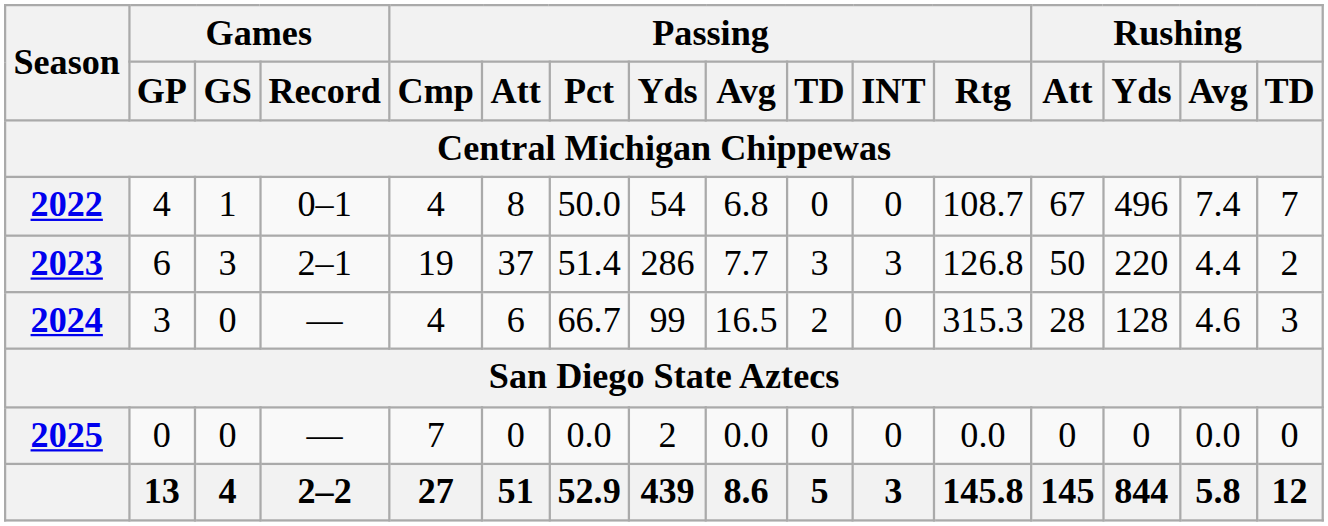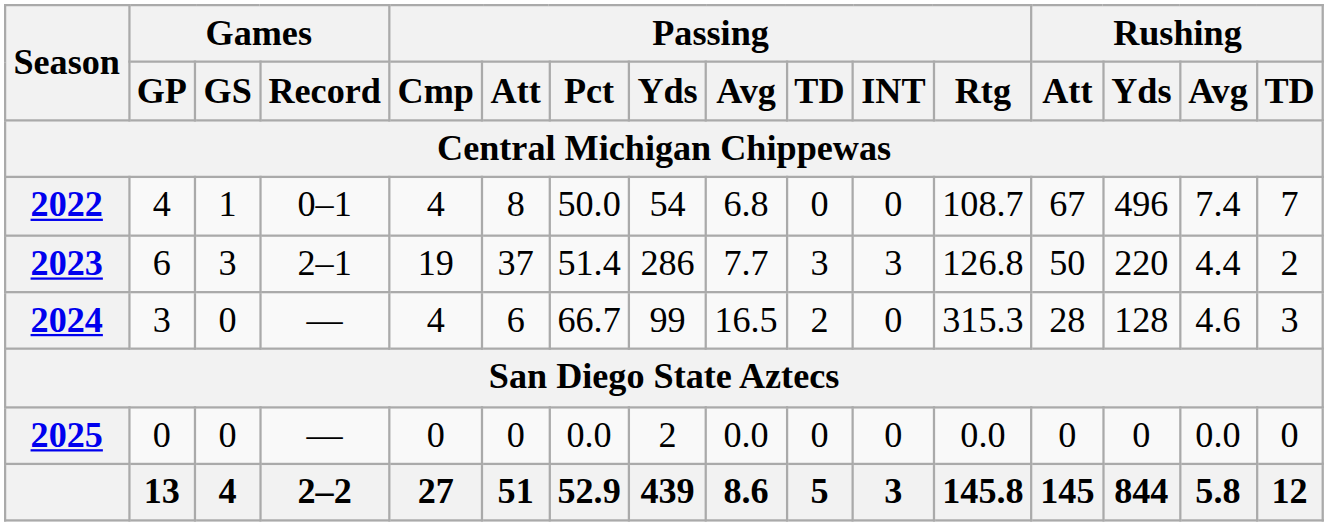(436, 434) 7 -> (436, 434) 0
